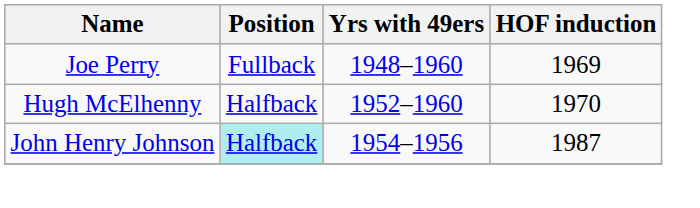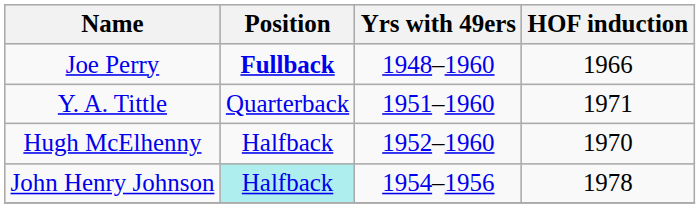(272, 63) normal -> (288, 63) bold
(576, 63) 1969 -> (608, 63) 1966
+ row: (112, 103)
(576, 143) 1987 -> (608, 182) 1978
